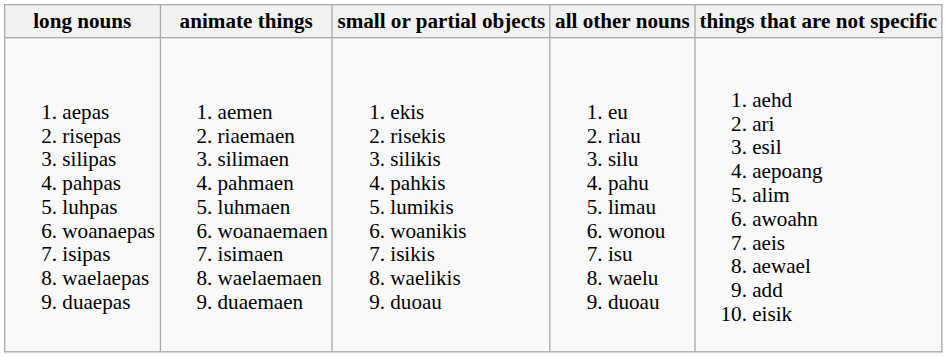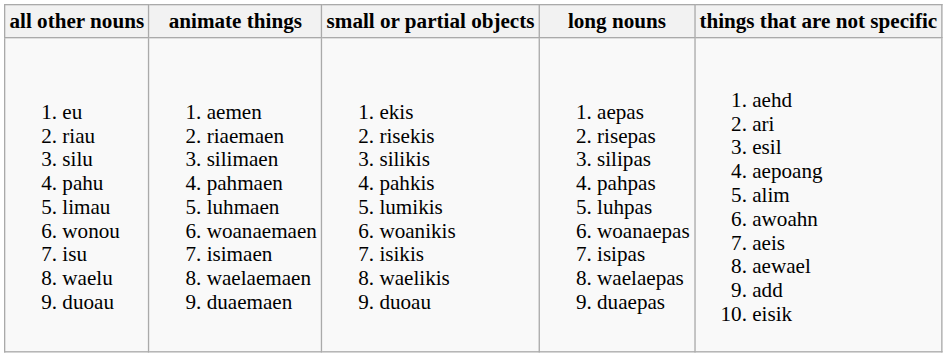columns swapped: (82, 21) <-> (622, 21)
